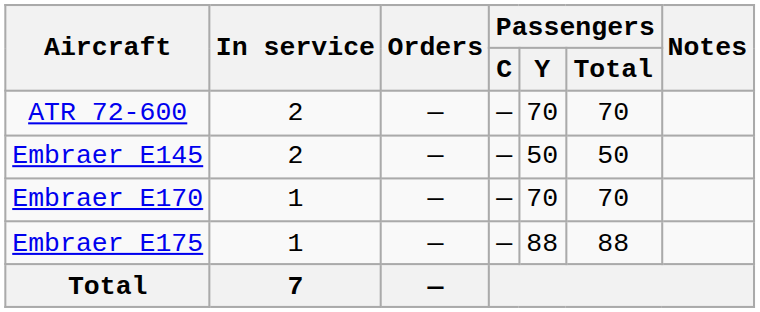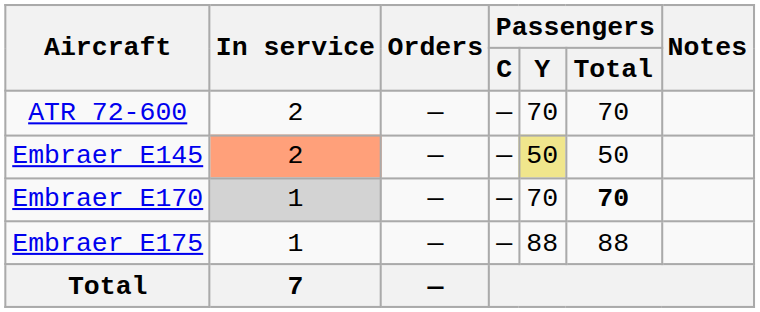(295, 156) no background -> (295, 156) lightsalmon background
(542, 156) no background -> (542, 156) khaki background
(295, 200) no background -> (295, 200) lightgrey background
(613, 200) normal -> (613, 200) bold
